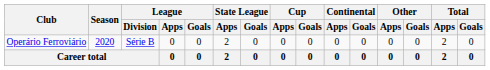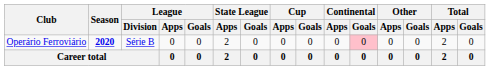(105, 42) normal -> (105, 42) bold
(364, 42) no background -> (364, 42) pink background
